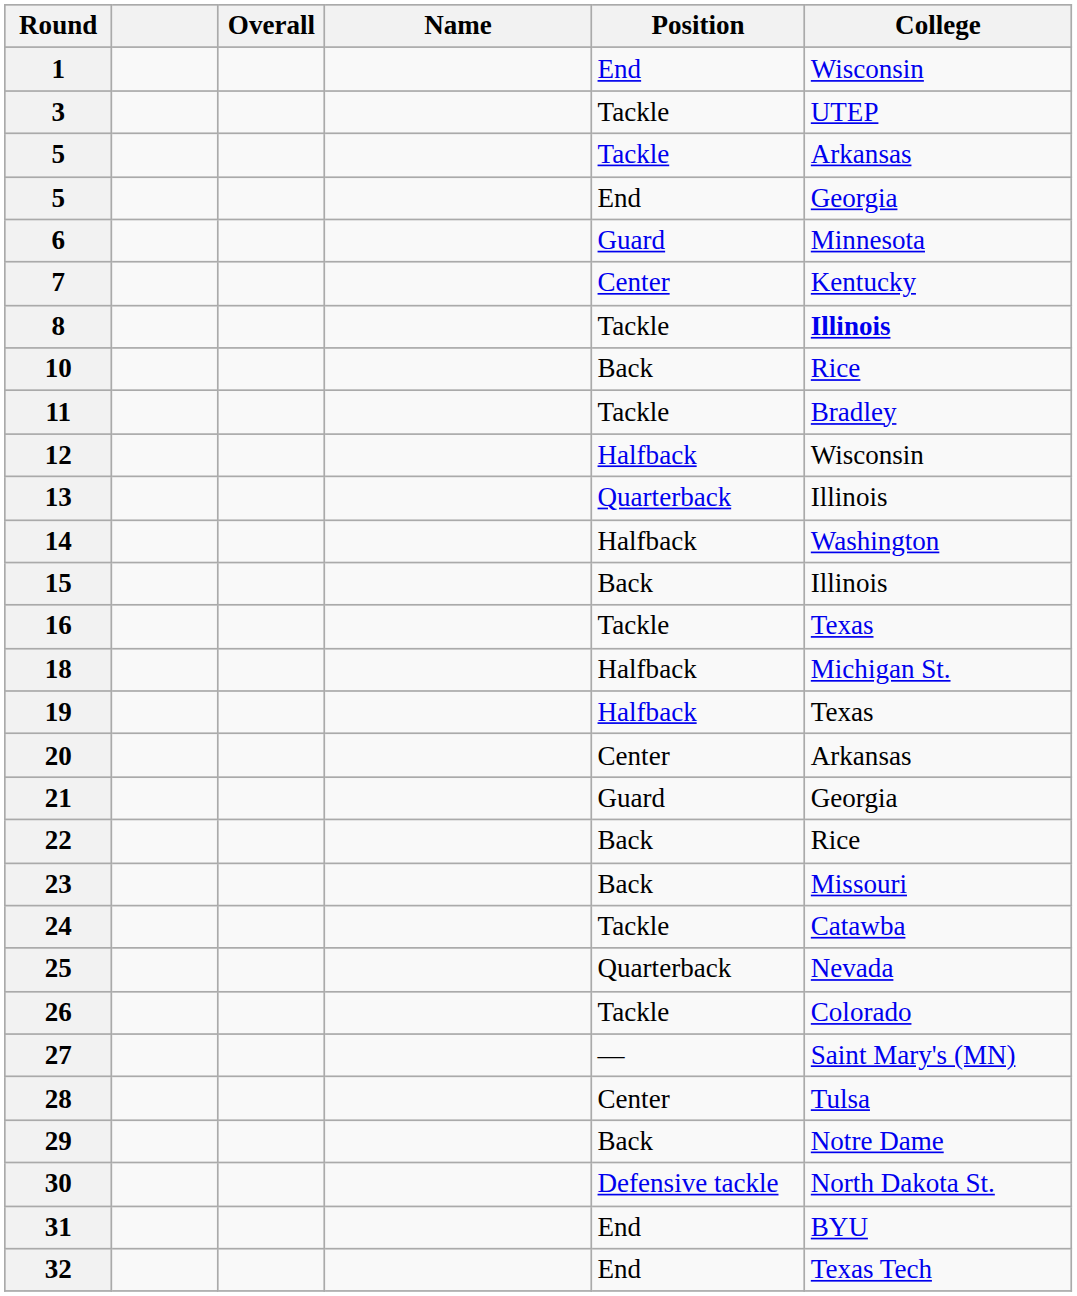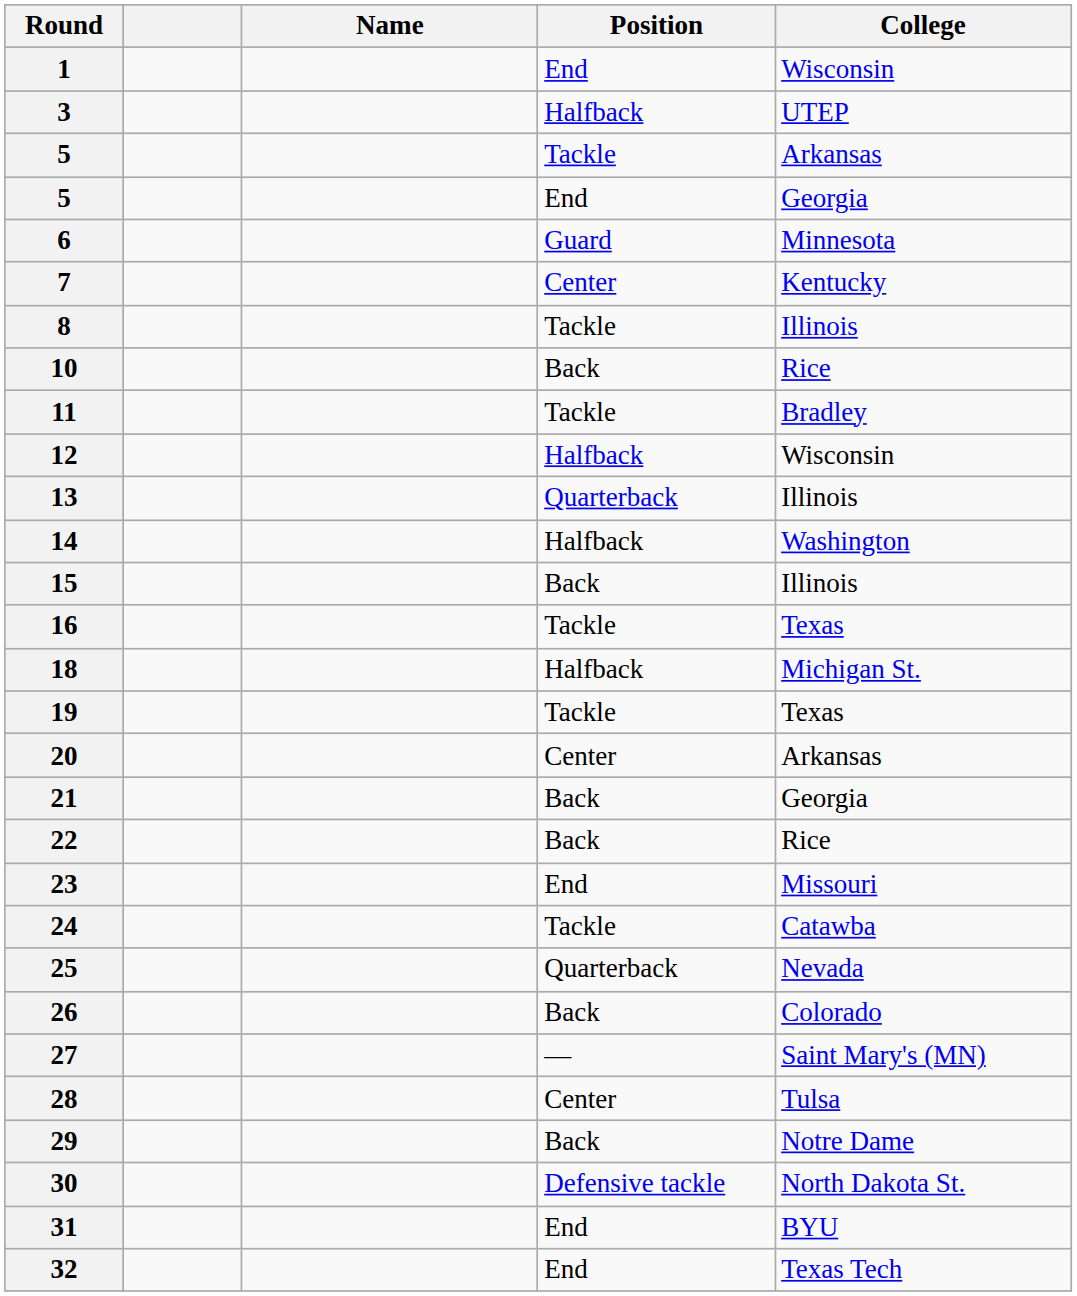- column: (271, 25)
(633, 111) Tackle -> (594, 111) Halfback
(851, 326) bold -> (819, 326) normal
(647, 712) Halfback -> (580, 712) Tackle
(631, 797) Guard -> (572, 797) Back
(625, 883) Back -> (566, 883) End
(633, 1012) Tackle -> (572, 1012) Back
